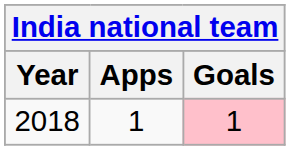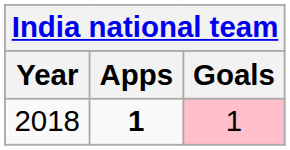(136, 121) normal -> (136, 121) bold
